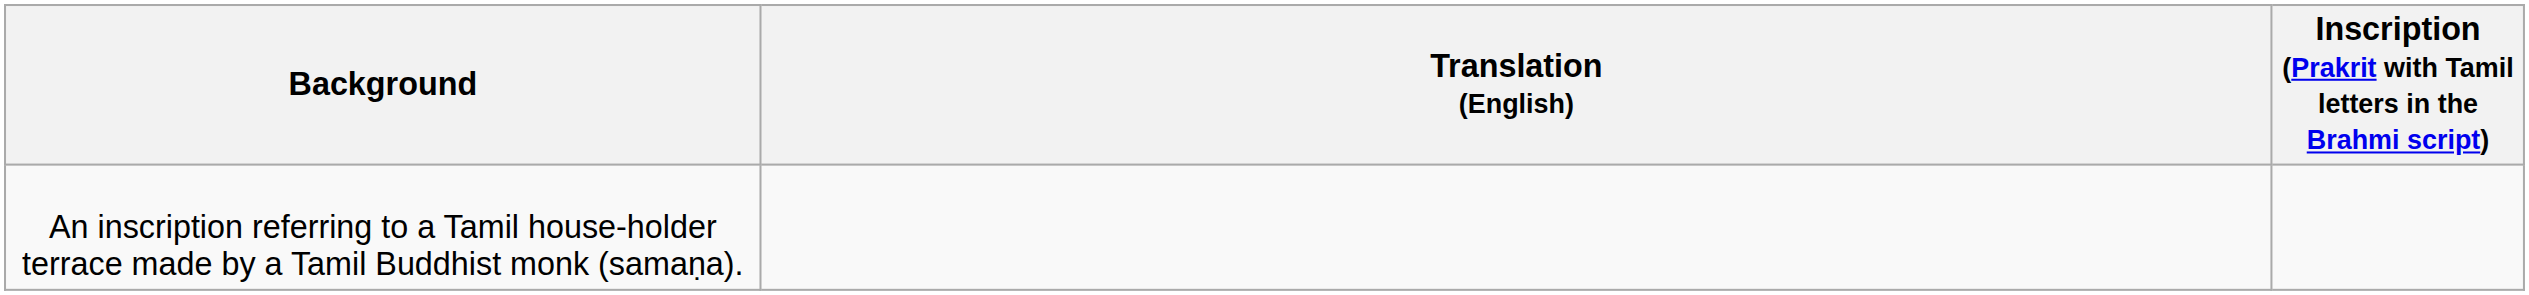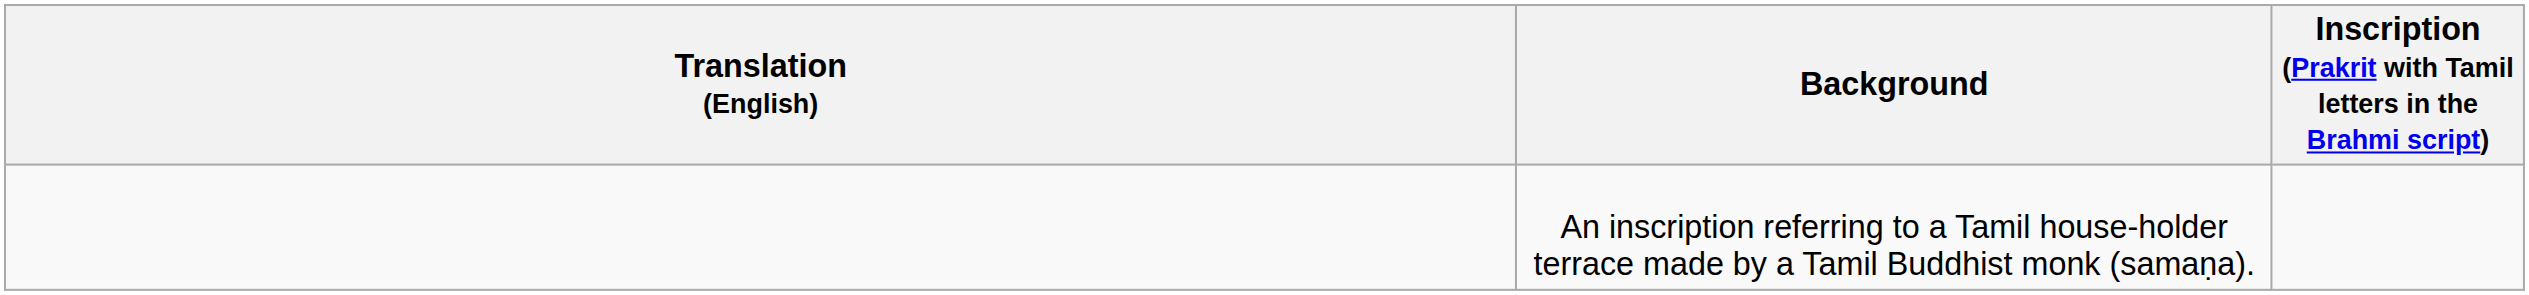columns swapped: (383, 84) <-> (1516, 84)
